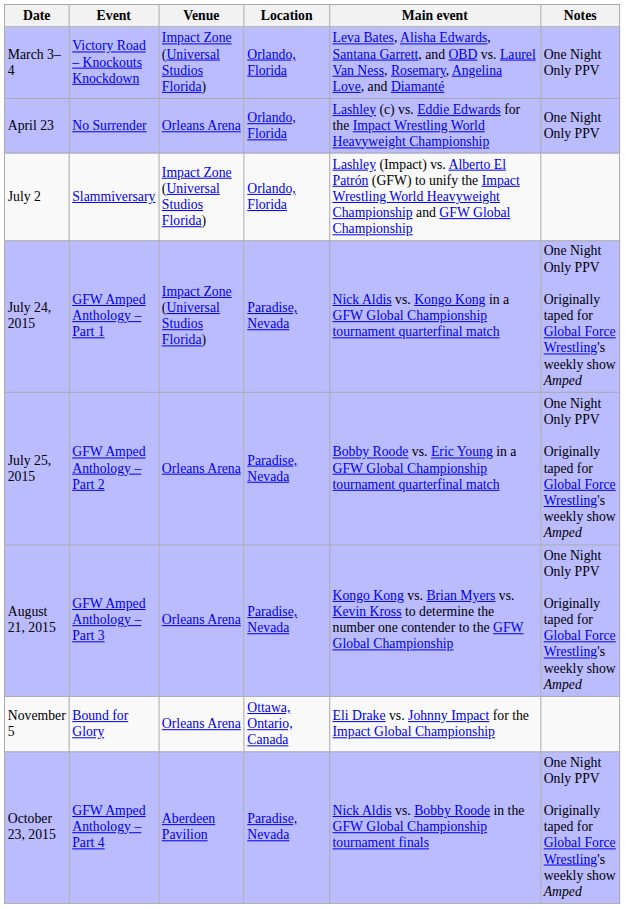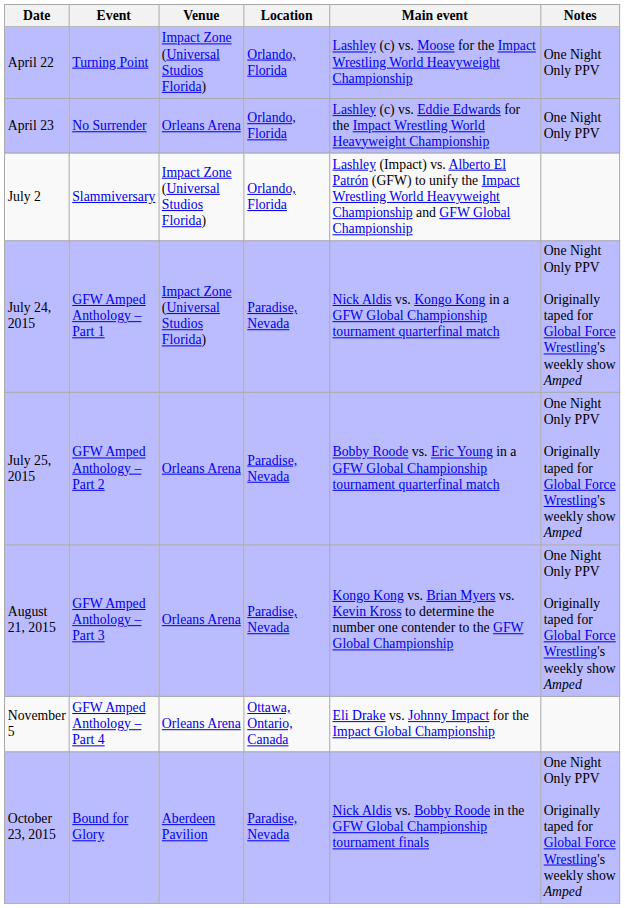- row: (34, 62)
+ row: (31, 62)
(100, 723) Bound for Glory -> (109, 723) GFW Amped Anthology – Part 4
(109, 826) GFW Amped Anthology – Part 4 -> (100, 826) Bound for Glory
